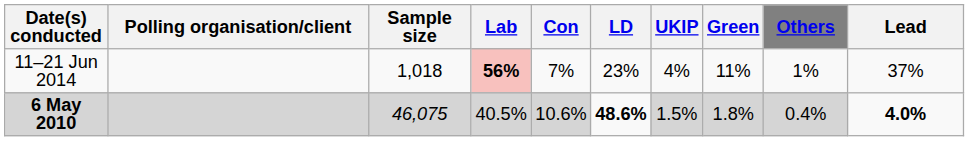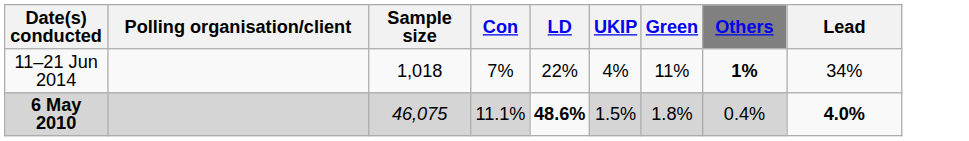- column: (501, 27)
(621, 71) 23% -> (560, 71) 22%
(806, 71) normal -> (744, 71) bold
(906, 71) 37% -> (844, 71) 34%
(561, 114) 10.6% -> (500, 114) 11.1%
